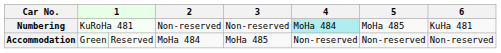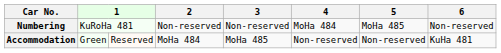(315, 26) paleturquoise background -> (315, 26) no background
(451, 26) KuHa 481 -> (462, 26) Non-reserved
(462, 40) Non-reserved -> (451, 40) KuHa 481
